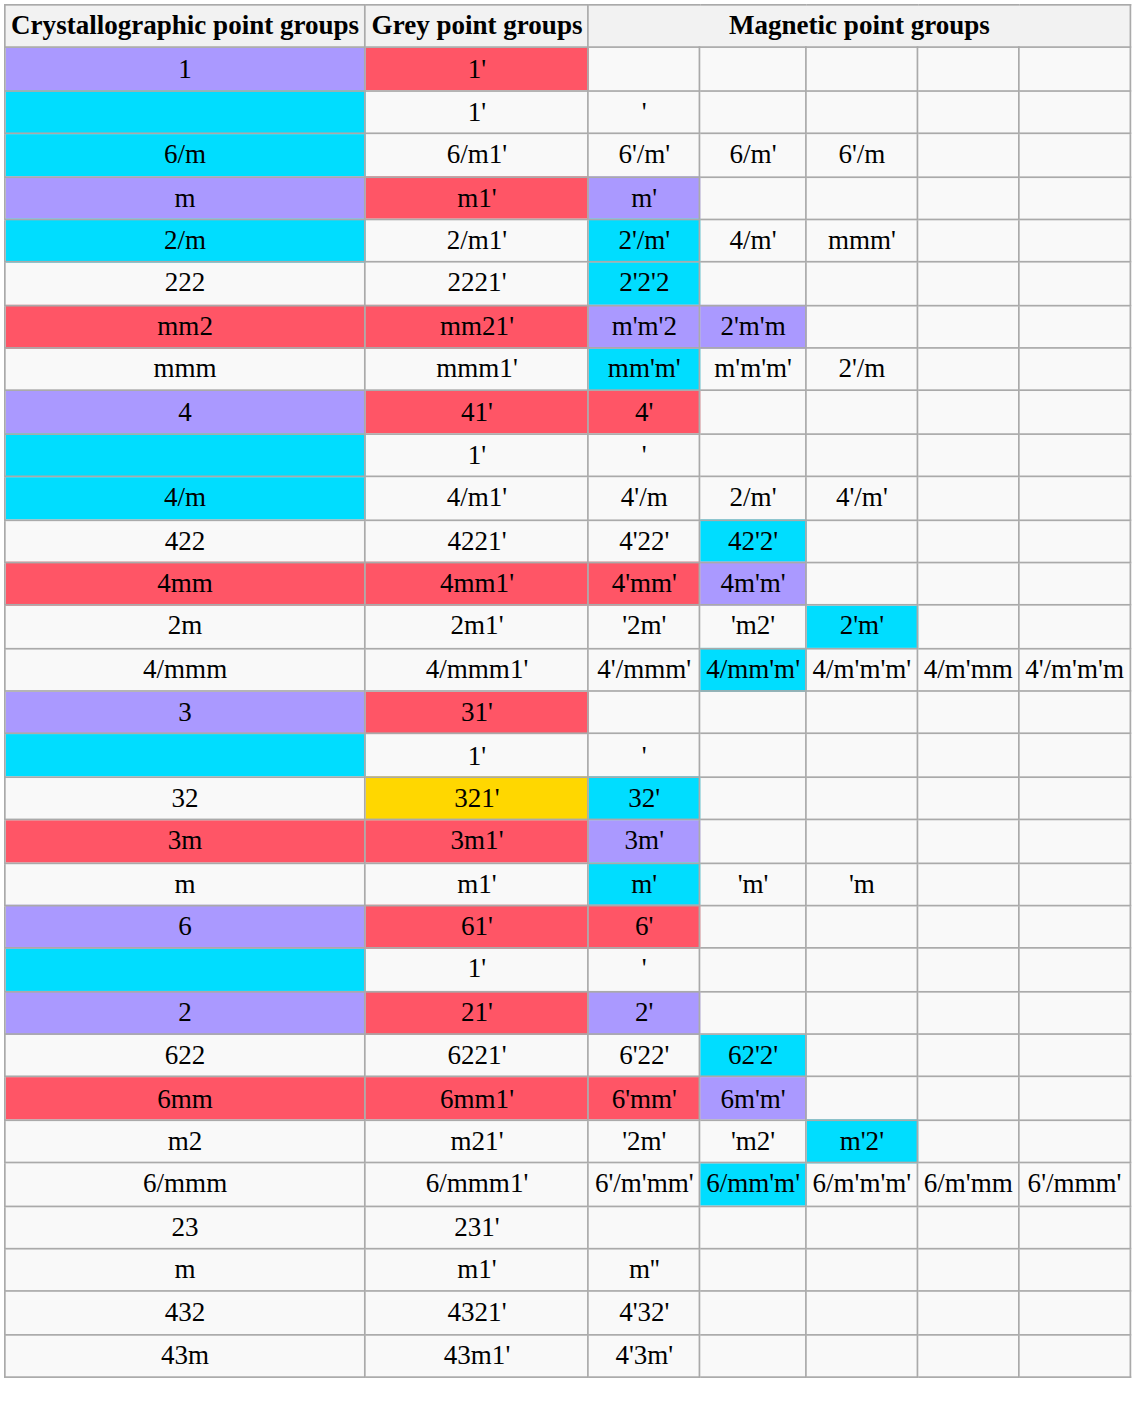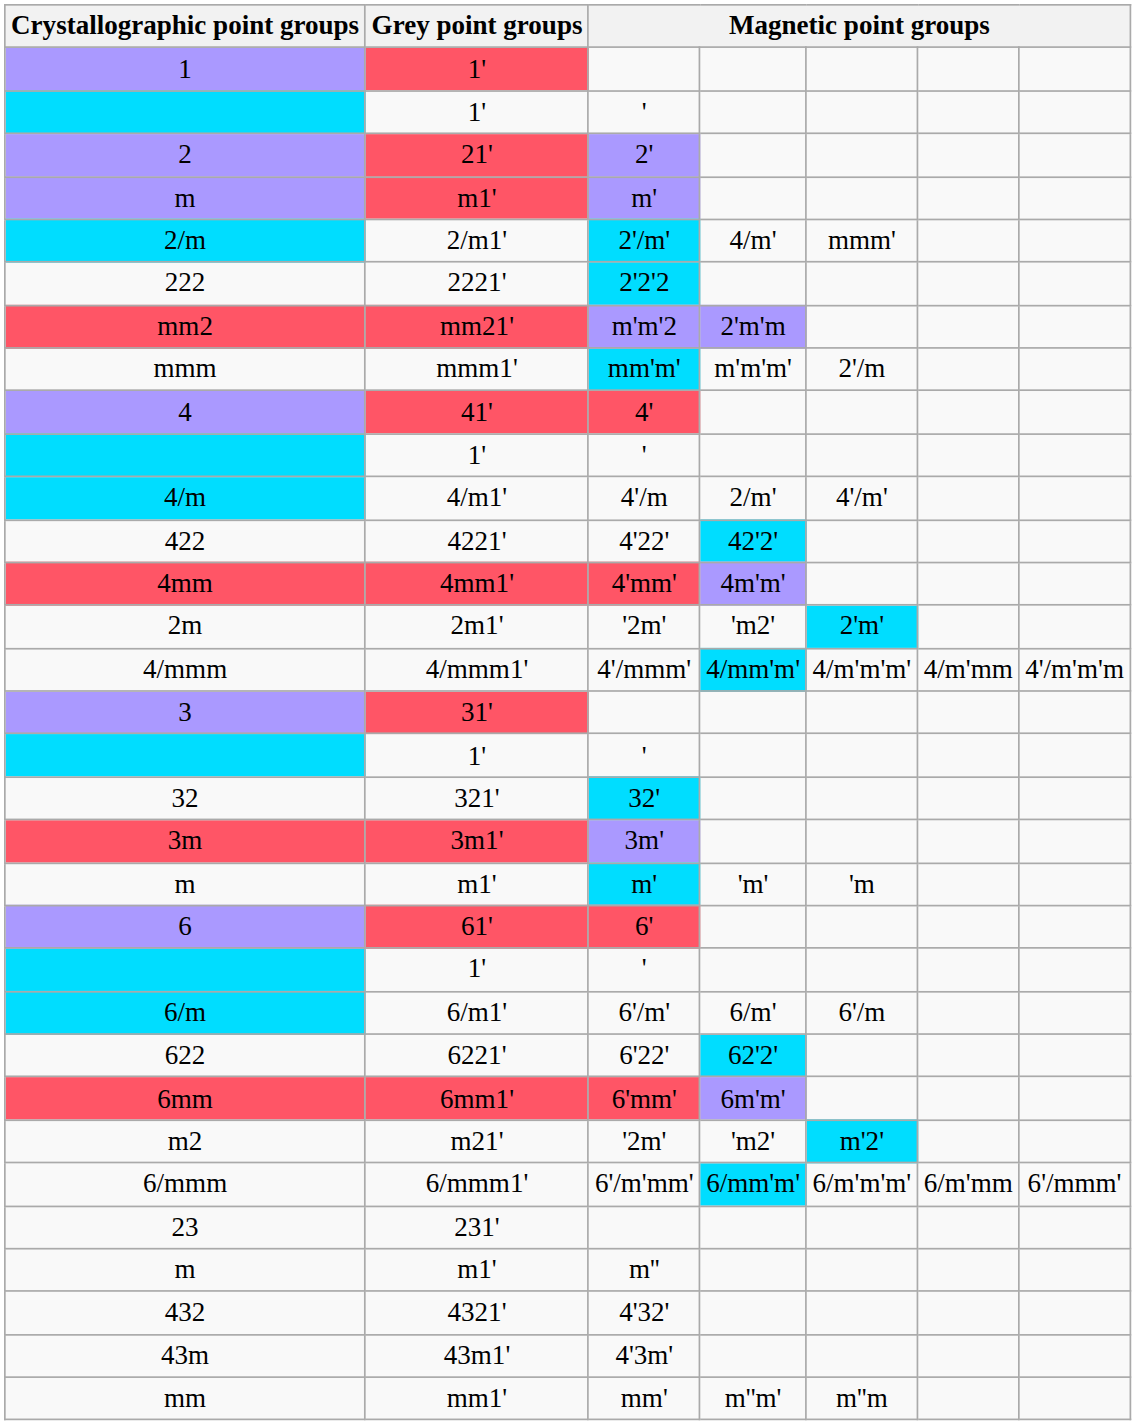rows swapped: (185, 1012) <-> (185, 154)
(477, 797) gold background -> (477, 797) no background
+ row: (185, 1398)
